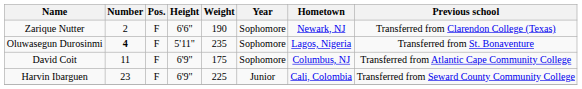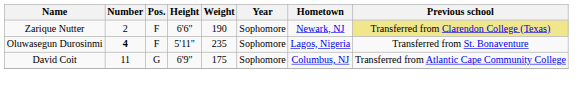(466, 28) no background -> (460, 28) khaki background
(157, 60) F -> (157, 60) G
- row: (55, 76)
